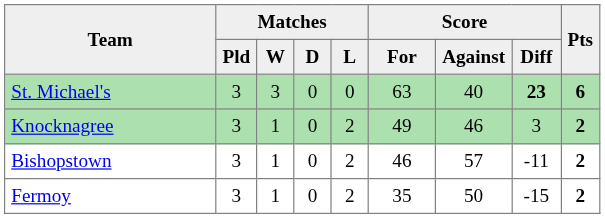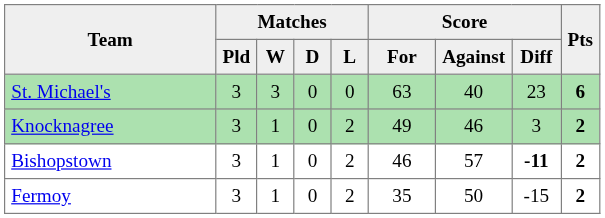(536, 91) bold -> (536, 91) normal
(536, 161) normal -> (536, 161) bold
